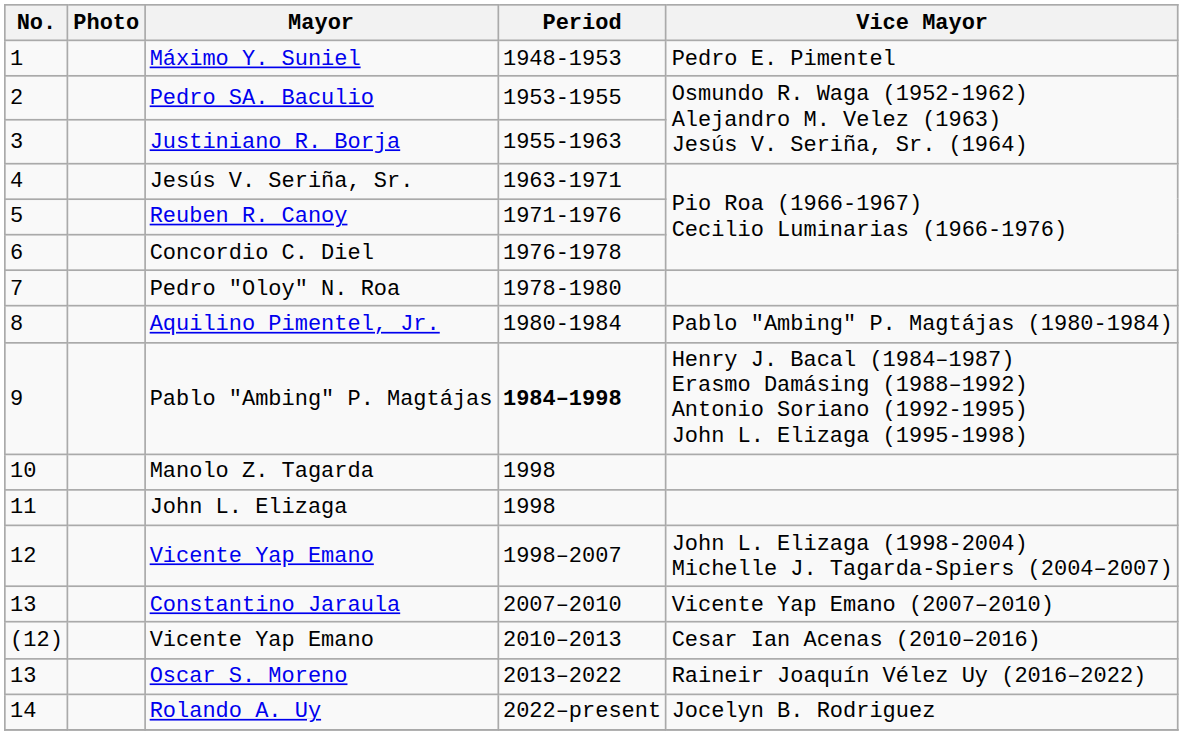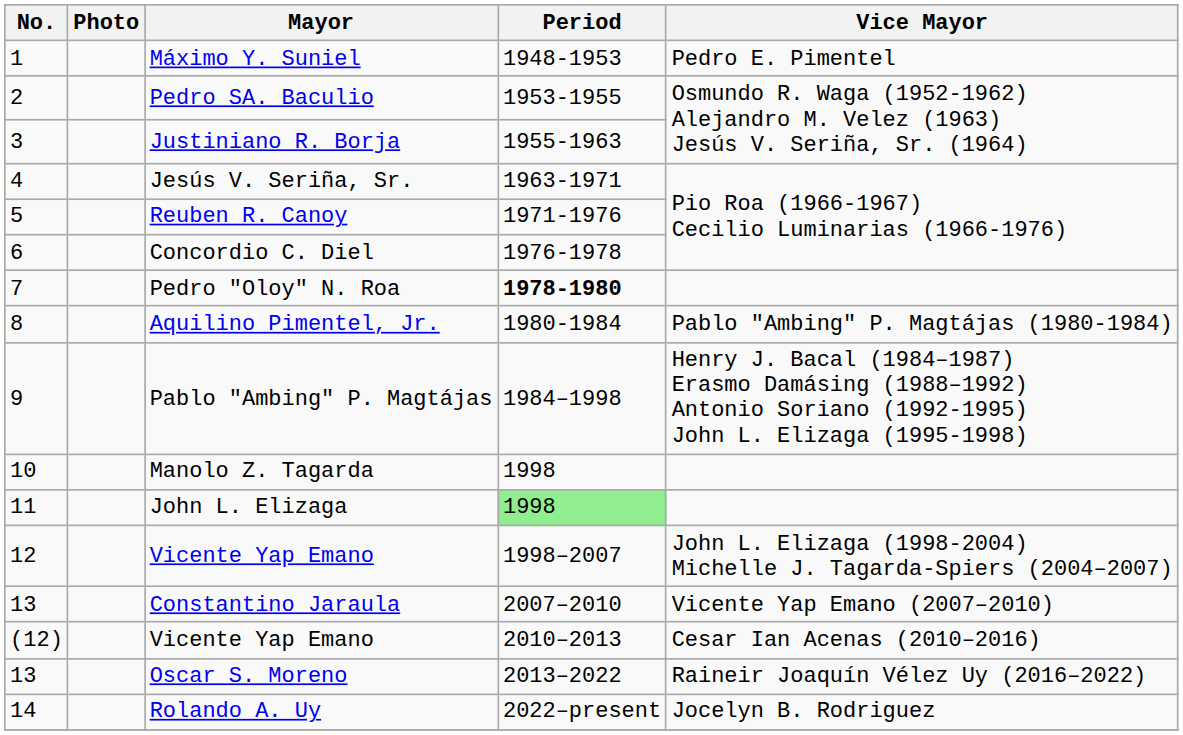(562, 288) normal -> (562, 288) bold
(562, 398) bold -> (562, 398) normal
(529, 508) no background -> (529, 508) lightgreen background
